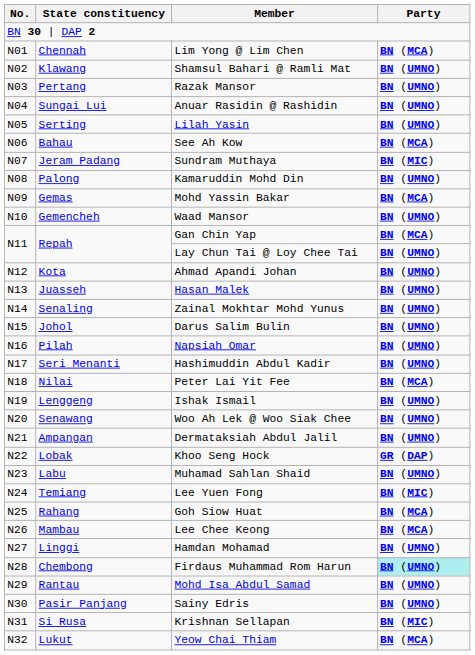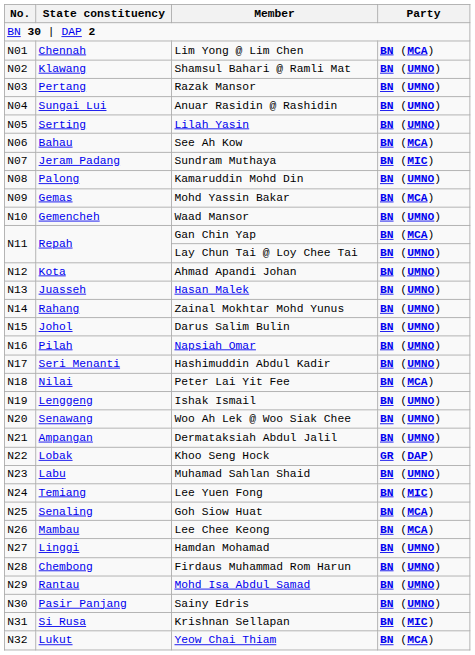(66, 309) Senaling -> (59, 309) Rahang
(59, 511) Rahang -> (66, 511) Senaling
(411, 567) paleturquoise background -> (411, 567) no background
